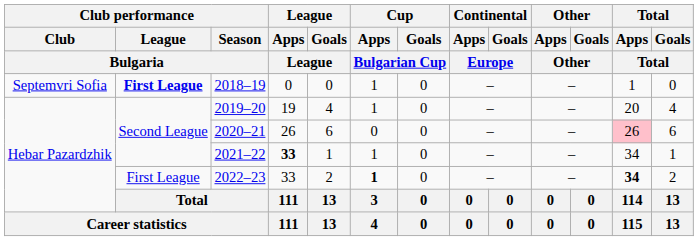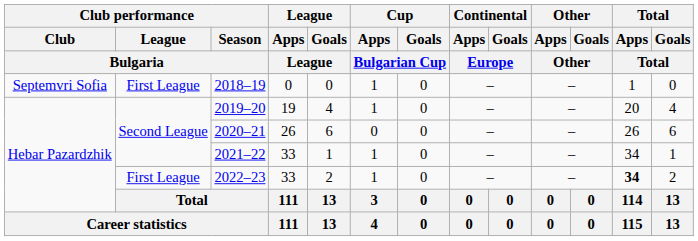(163, 85) bold -> (163, 85) normal
(632, 131) pink background -> (632, 131) no background
(288, 154) bold -> (288, 154) normal
(374, 177) bold -> (374, 177) normal
